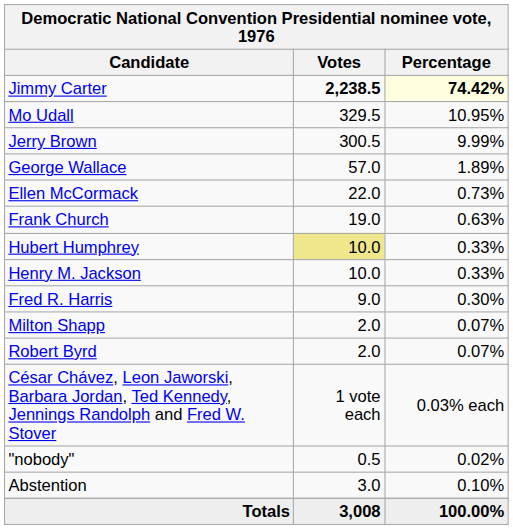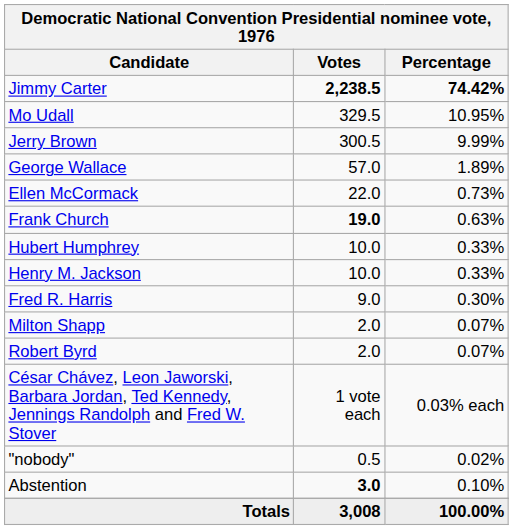(476, 89) lightyellow background -> (476, 89) no background
(364, 220) normal -> (364, 220) bold
(364, 246) khaki background -> (364, 246) no background
(369, 485) normal -> (369, 485) bold
